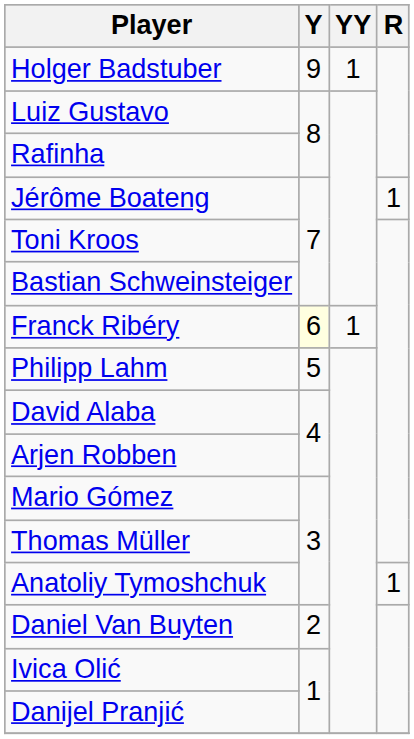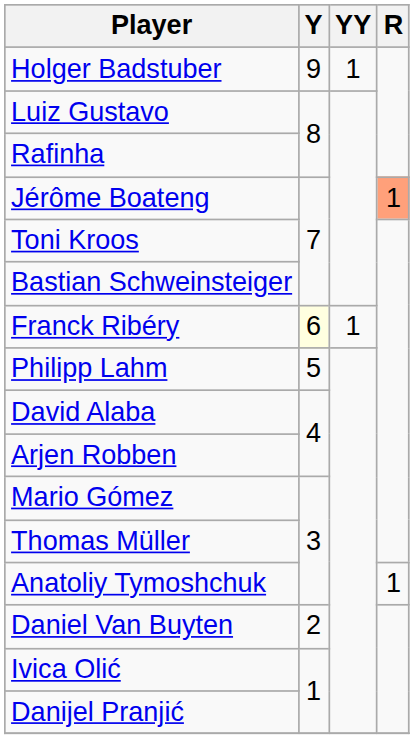(393, 197) no background -> (393, 197) lightsalmon background
